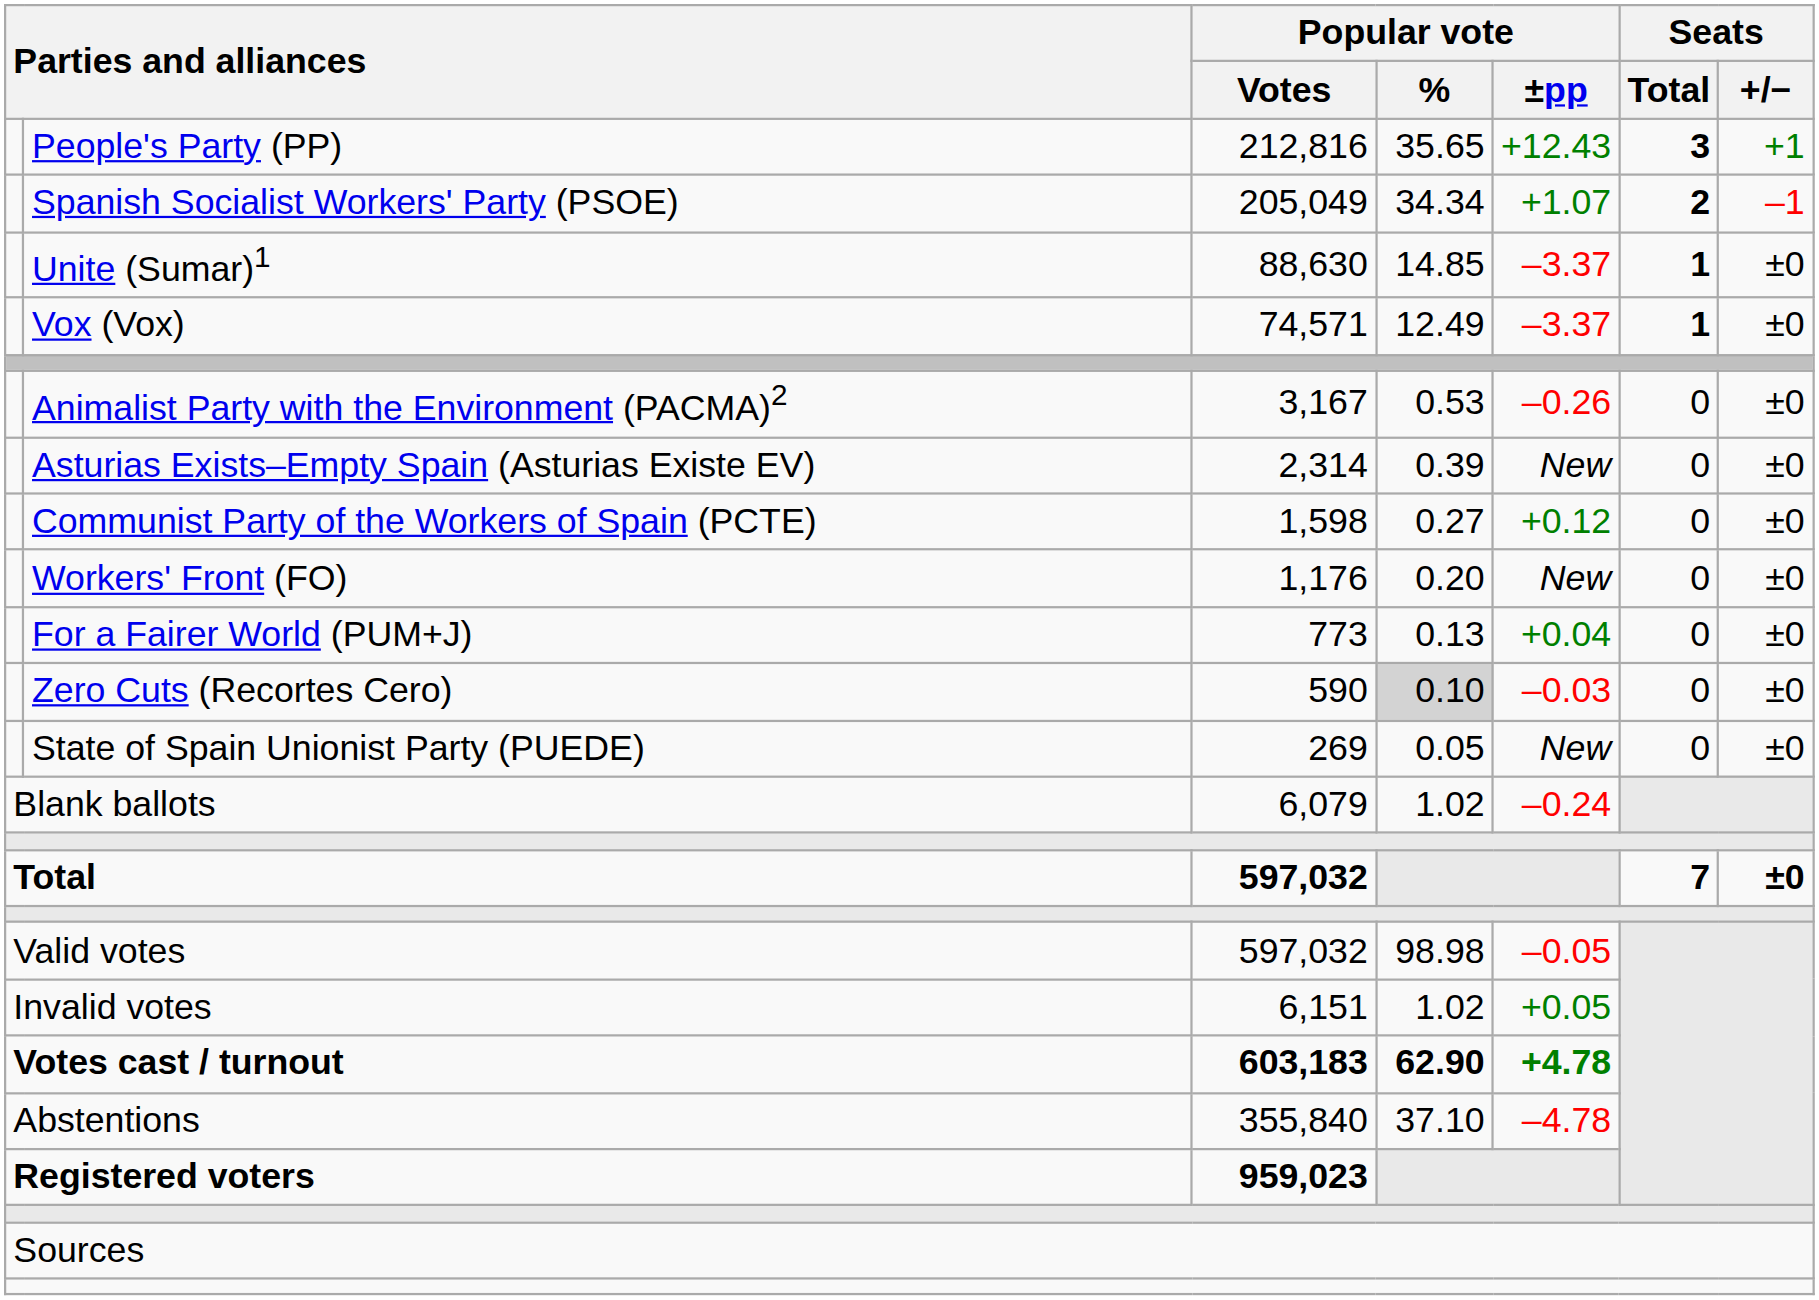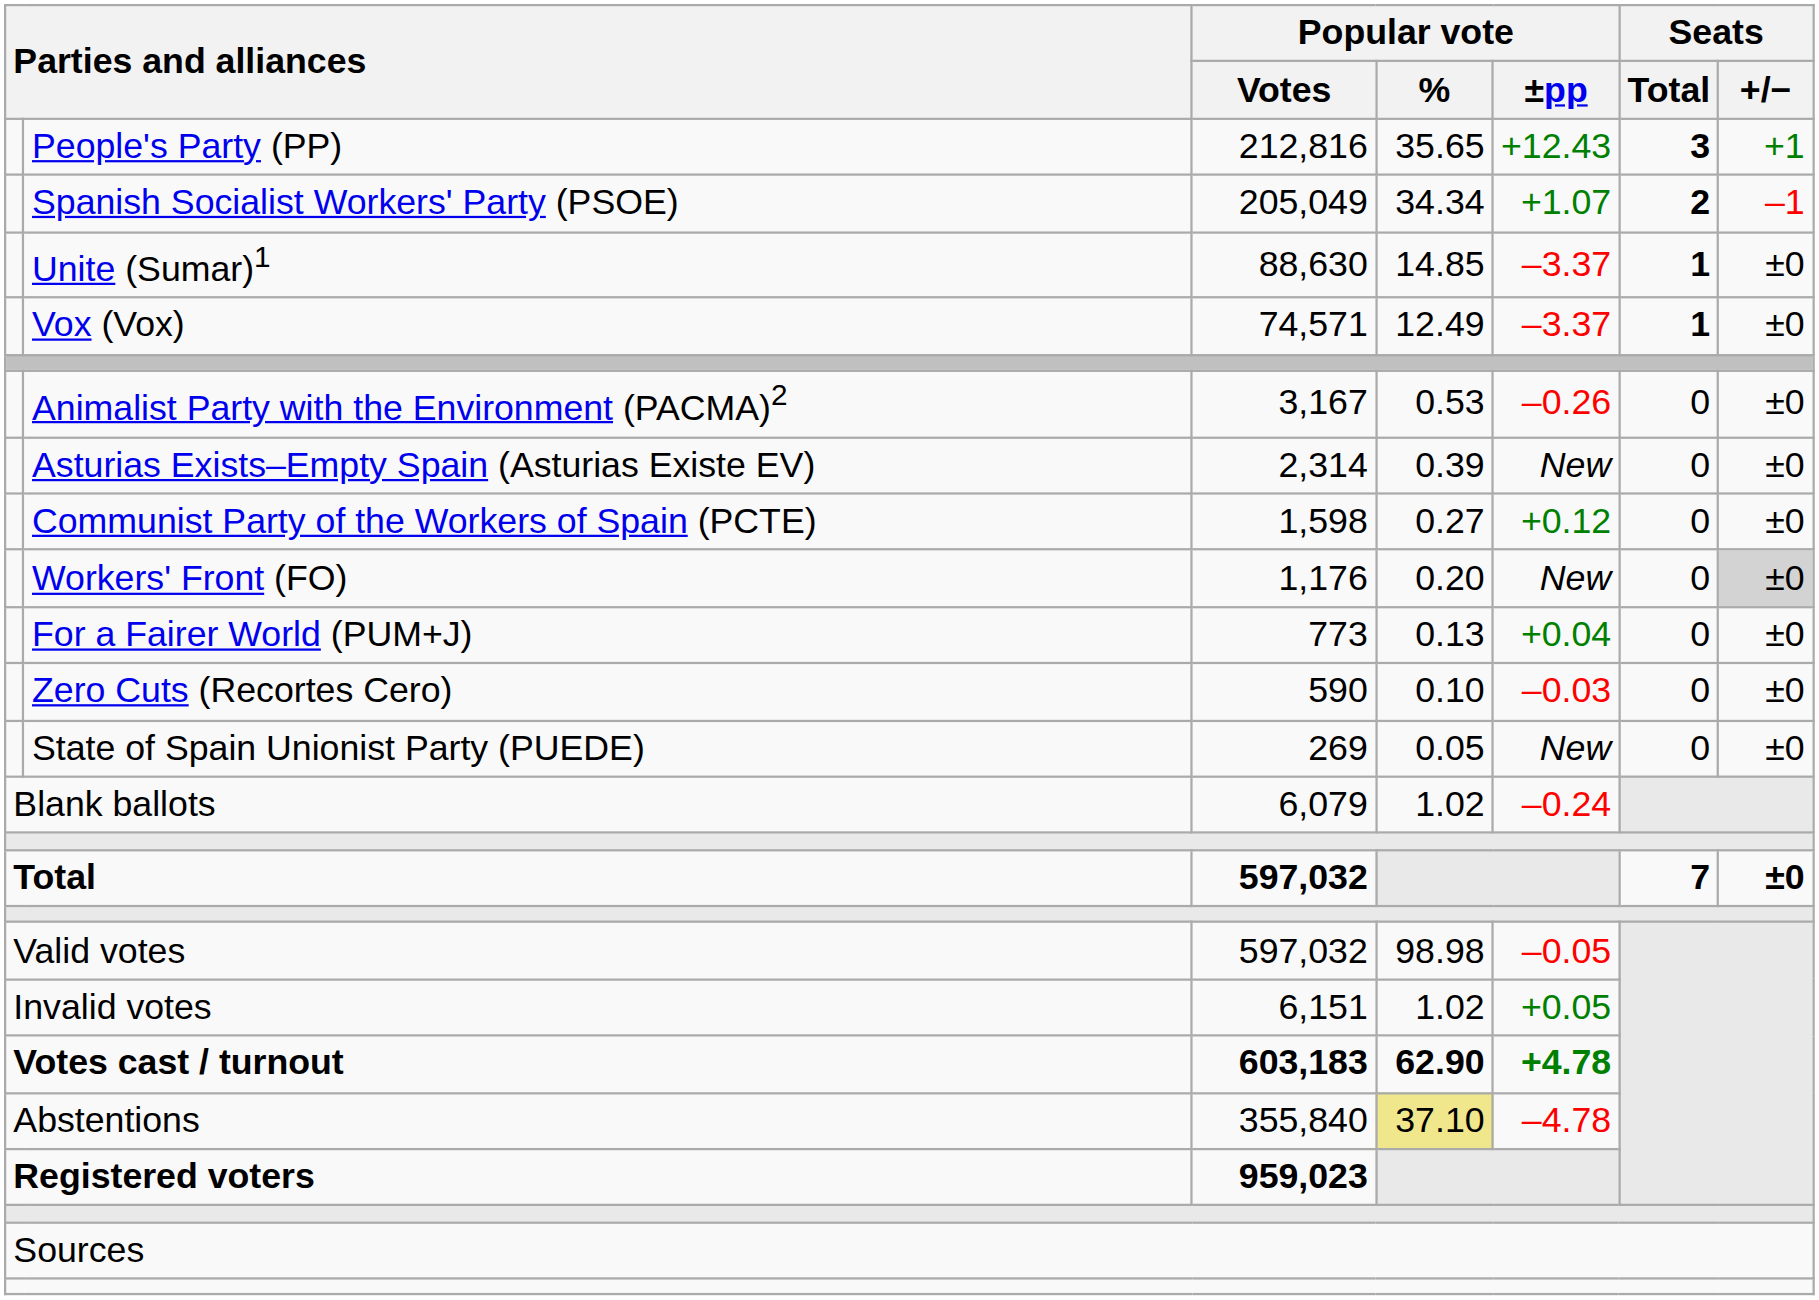(1785, 577) no background -> (1785, 577) lightgrey background
(1450, 690) lightgrey background -> (1450, 690) no background
(1440, 1119) no background -> (1440, 1119) khaki background
